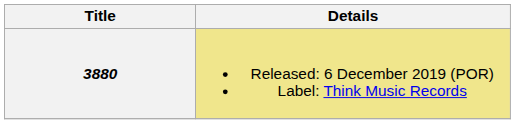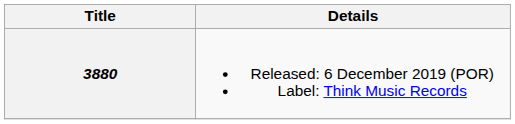(353, 82) khaki background -> (353, 82) no background
